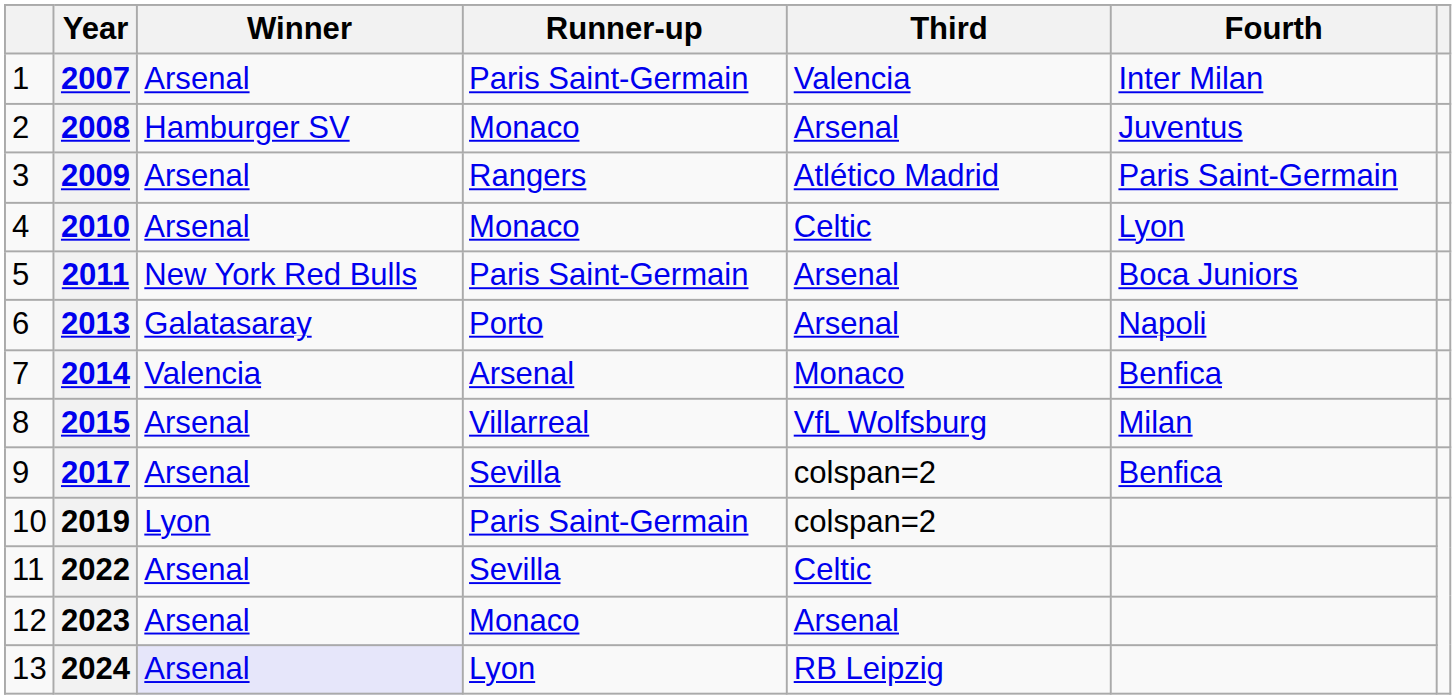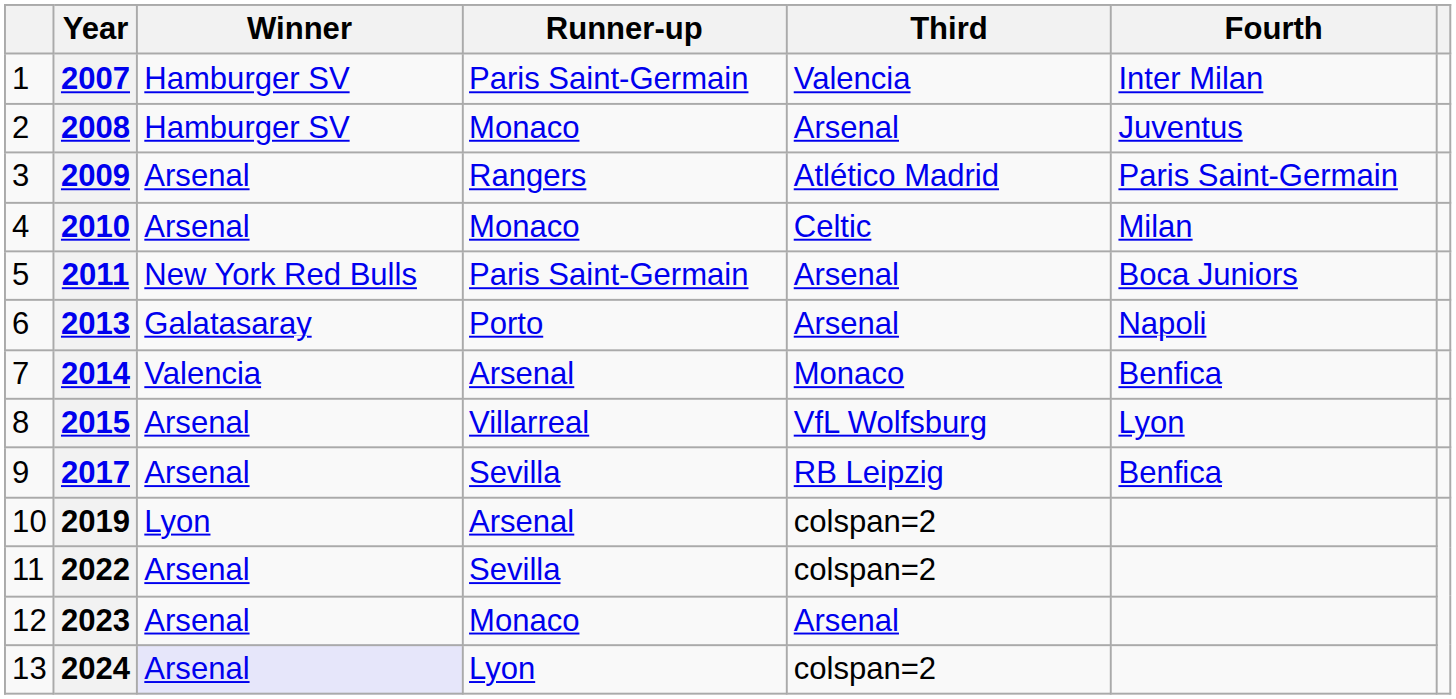(197, 78) Arsenal -> (247, 78) Hamburger SV
(1152, 226) Lyon -> (1156, 226) Milan
(1156, 422) Milan -> (1152, 422) Lyon
(865, 472) colspan=2 -> (869, 472) RB Leipzig
(609, 521) Paris Saint-Germain -> (522, 521) Arsenal
(833, 570) Celtic -> (865, 570) colspan=2
(869, 669) RB Leipzig -> (865, 669) colspan=2
